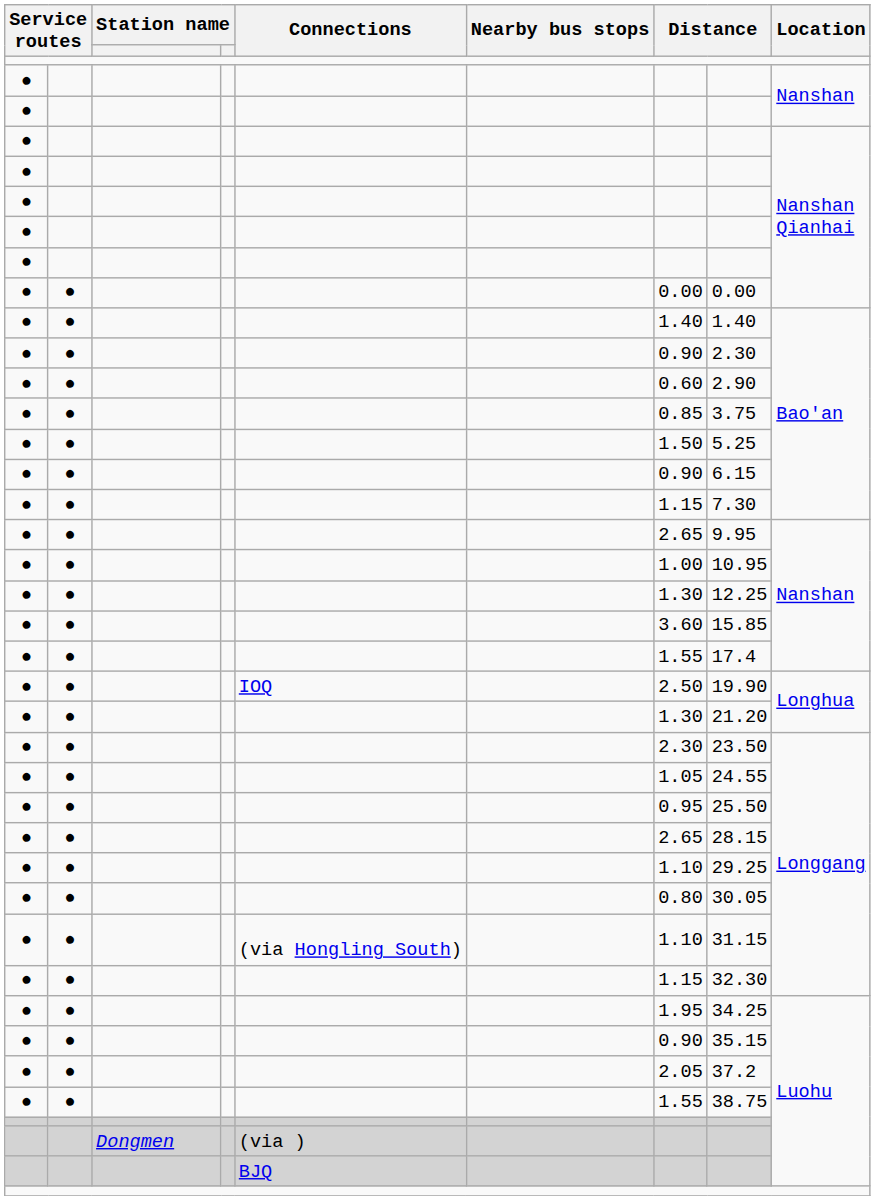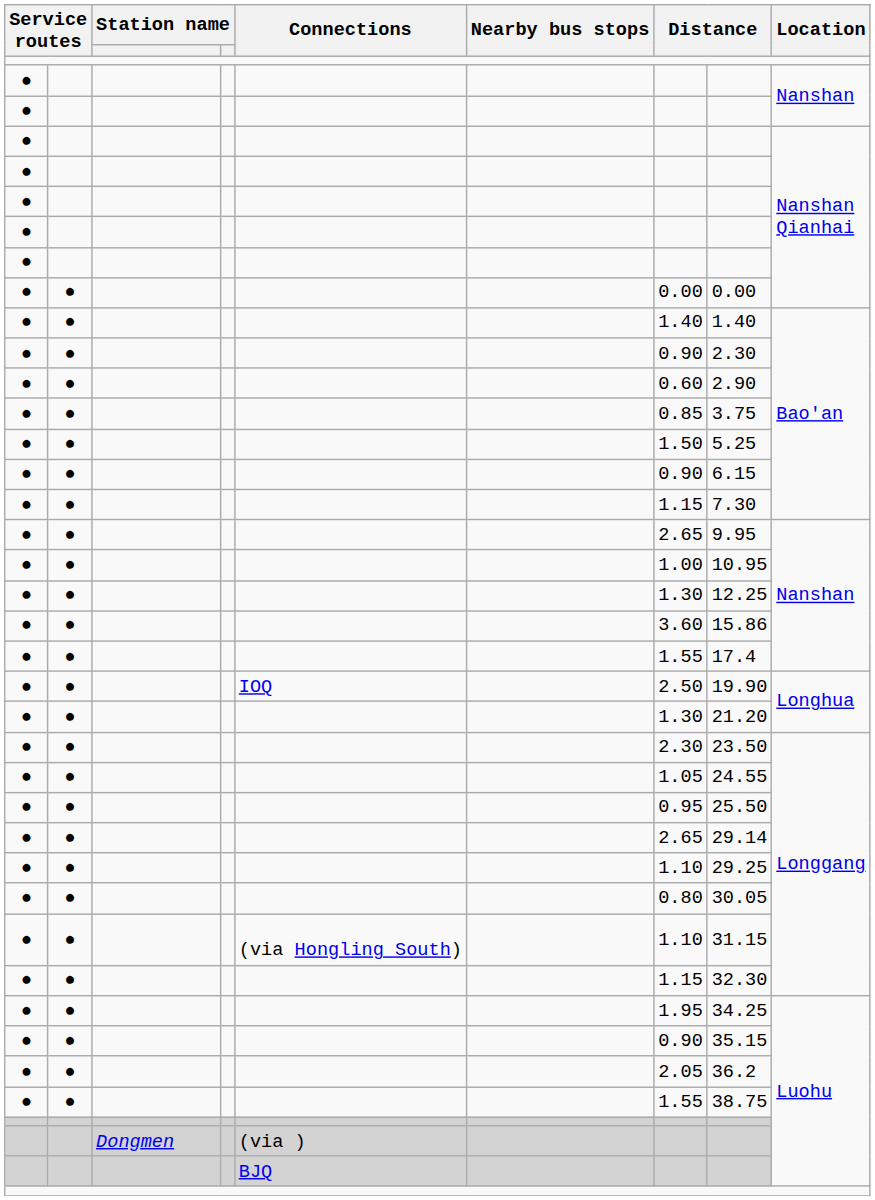(740, 626) 15.85 -> (740, 626) 15.86
(740, 838) 28.15 -> (740, 838) 29.14
(734, 1071) 37.2 -> (734, 1071) 36.2
